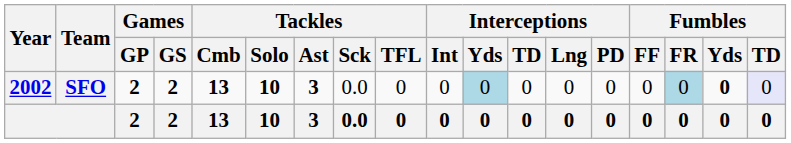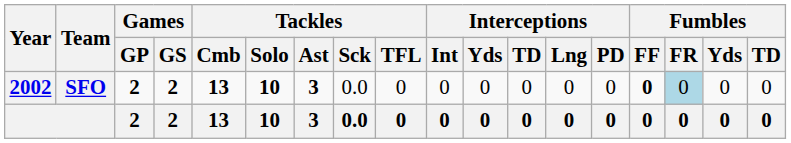(485, 87) lightblue background -> (485, 87) no background
(647, 87) normal -> (647, 87) bold
(725, 87) bold -> (725, 87) normal
(766, 87) lavender background -> (766, 87) no background
